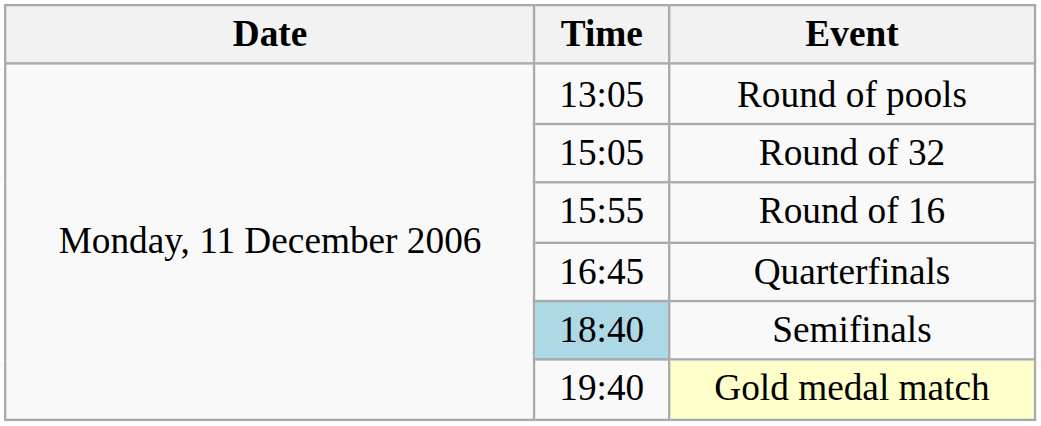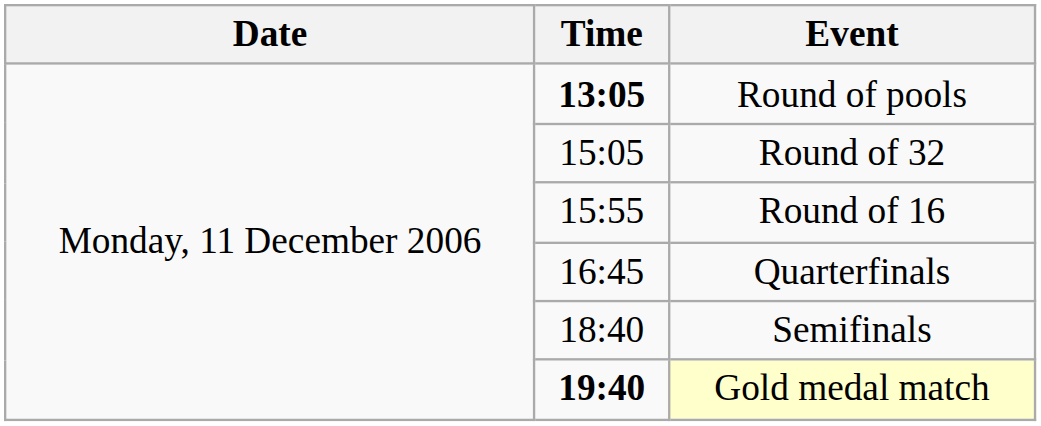(602, 93) normal -> (602, 93) bold
(602, 329) lightblue background -> (602, 329) no background
(602, 388) normal -> (602, 388) bold
